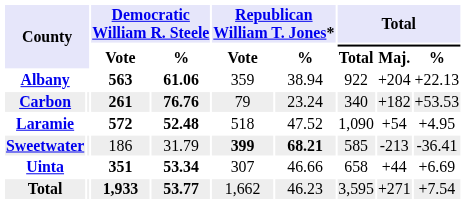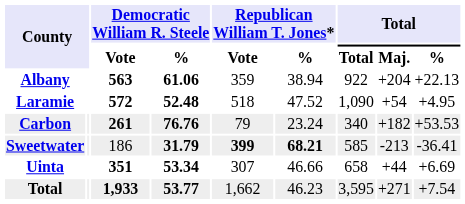rows swapped: (45, 102) <-> (45, 123)
(181, 145) normal -> (181, 145) bold
